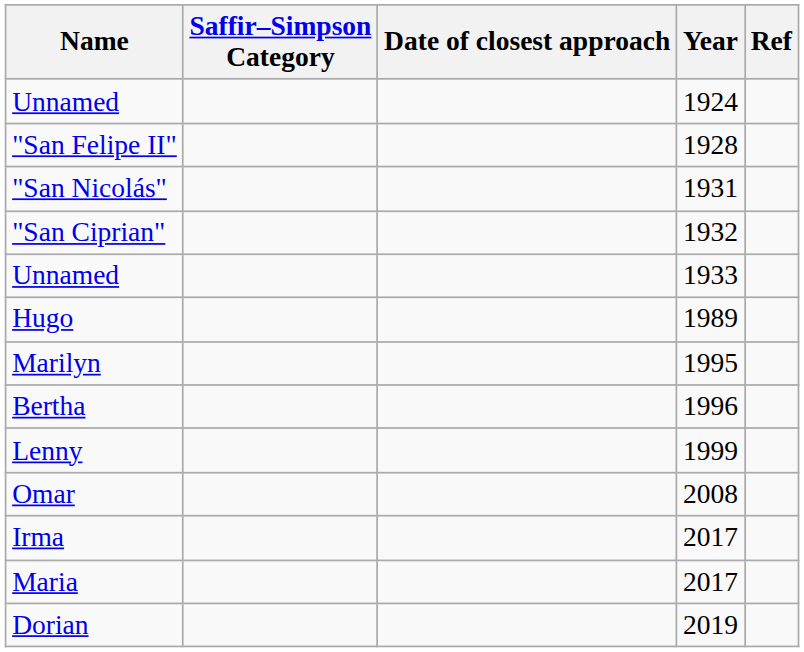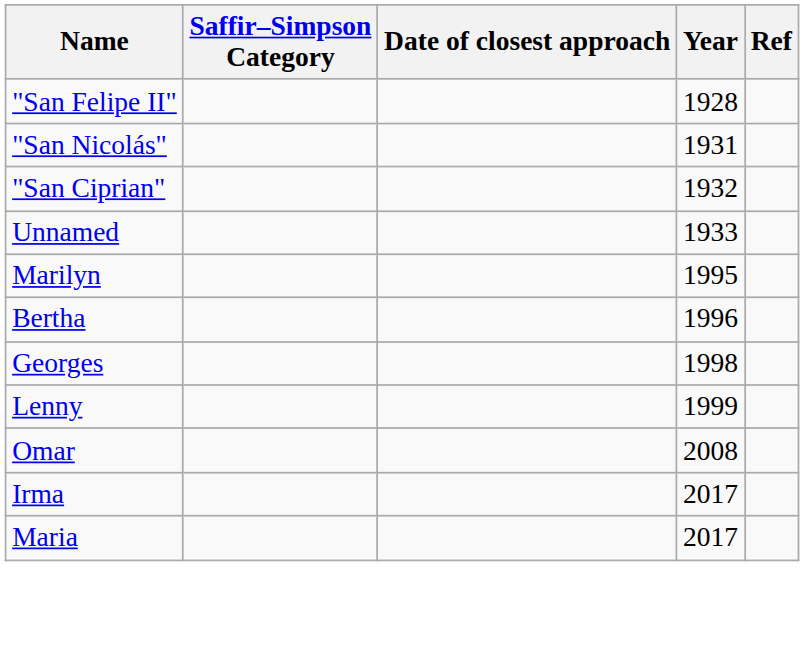- row: (66, 100)
- row: (43, 319)
+ row: (58, 362)
- row: (50, 624)
